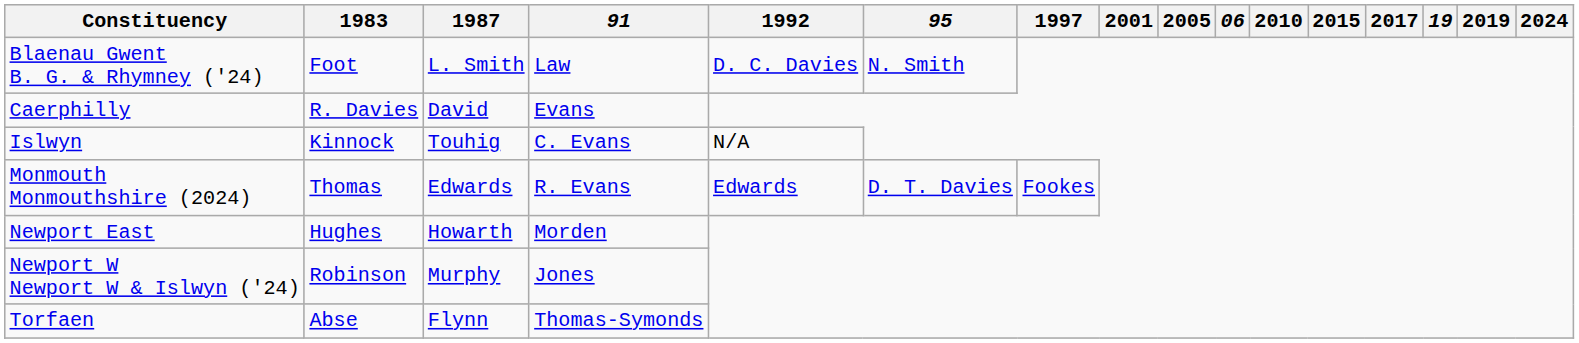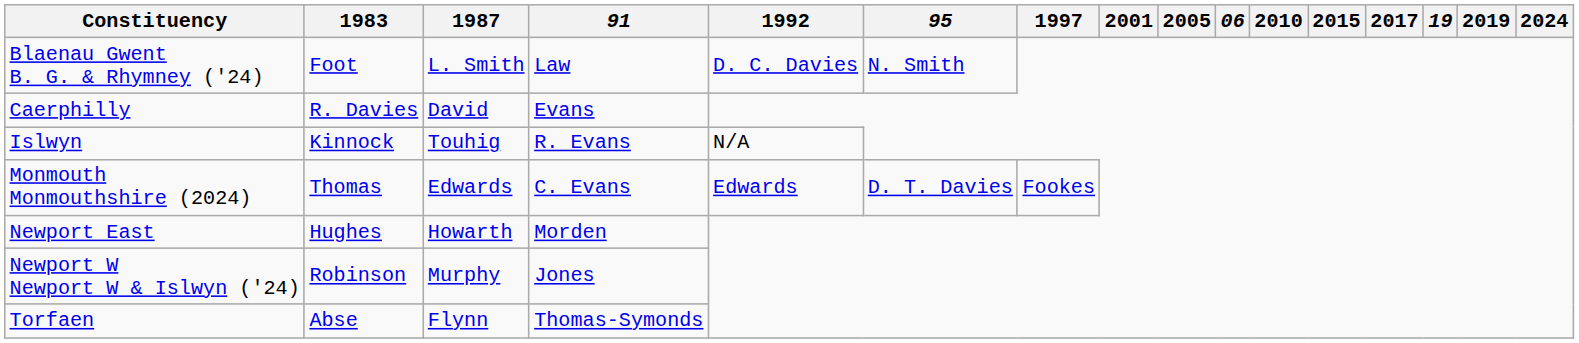(583, 143) C. Evans -> (583, 143) R. Evans
(583, 187) R. Evans -> (583, 187) C. Evans
